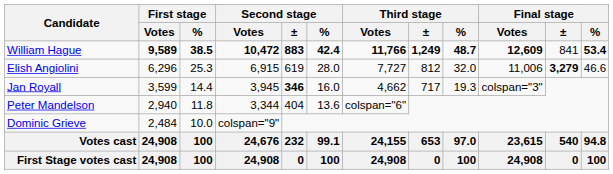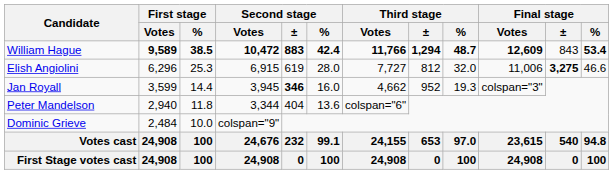(426, 50) 1,249 -> (426, 50) 1,294
(569, 50) 841 -> (569, 50) 843
(564, 69) 3,279 -> (564, 69) 3,275
(431, 87) 717 -> (431, 87) 952
